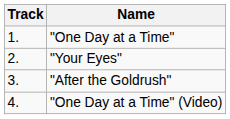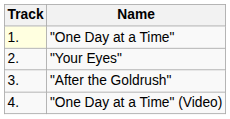(13, 37) no background -> (13, 37) lightyellow background
